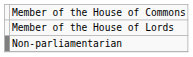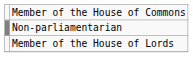rows swapped: (93, 28) <-> (67, 44)
